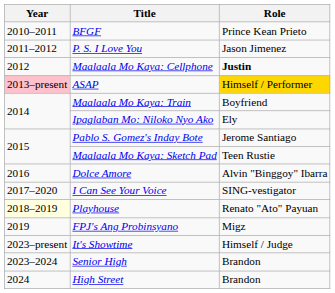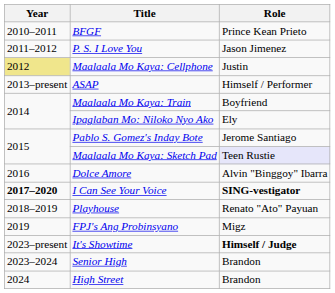(18, 66) no background -> (18, 66) khaki background
(237, 66) bold -> (235, 66) normal
(37, 84) pink background -> (37, 84) no background
(267, 84) gold background -> (267, 84) no background
(248, 155) no background -> (248, 155) lavender background
(32, 191) normal -> (32, 191) bold
(259, 191) normal -> (261, 191) bold
(32, 208) lightyellow background -> (32, 208) no background
(257, 244) normal -> (259, 244) bold
